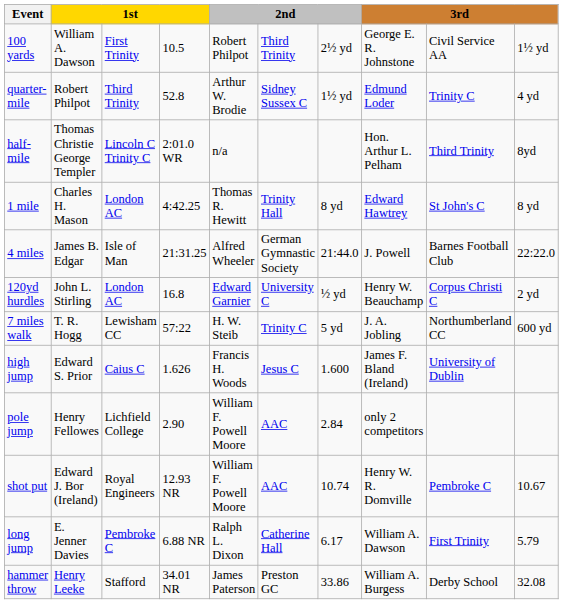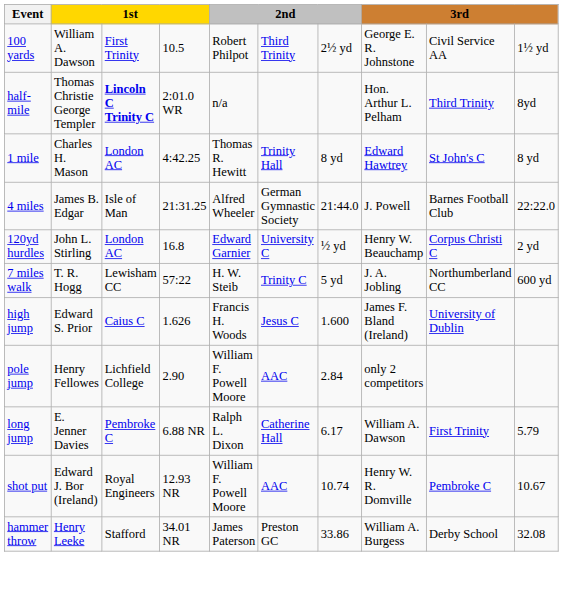- row: (27, 96)
(130, 150) normal -> (129, 103) bold
rows swapped: (20, 540) <-> (27, 486)
